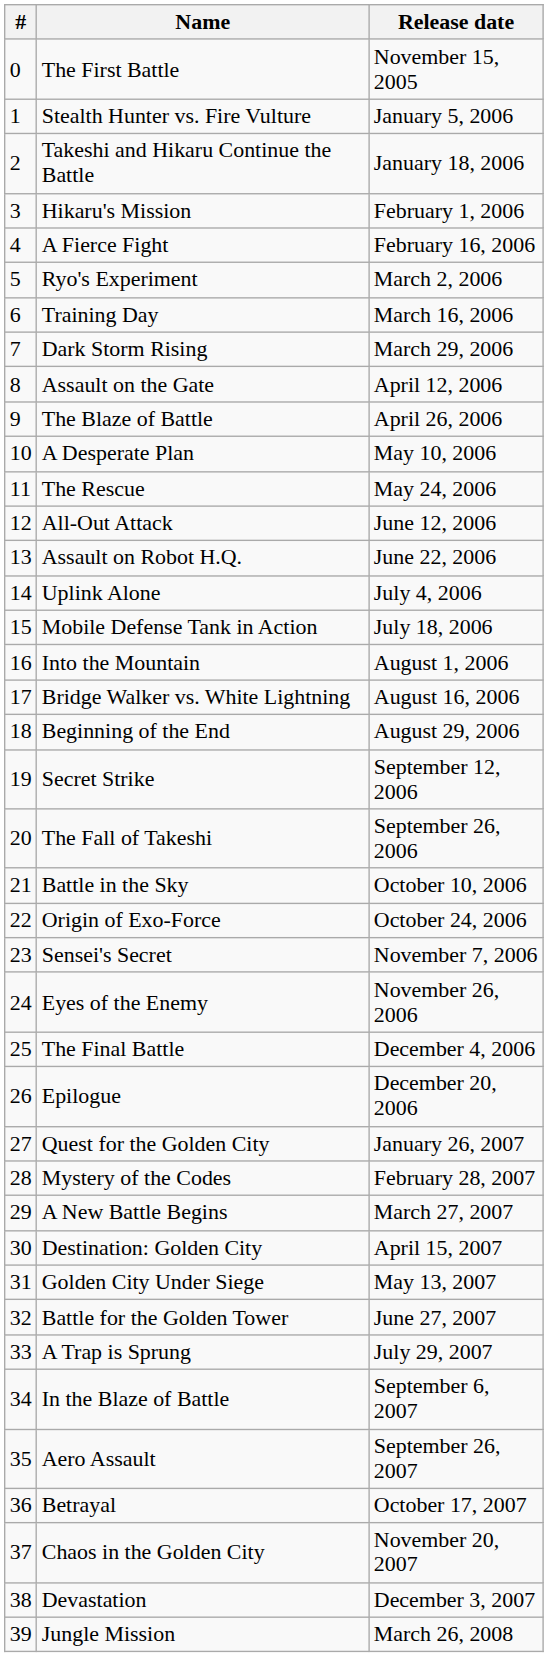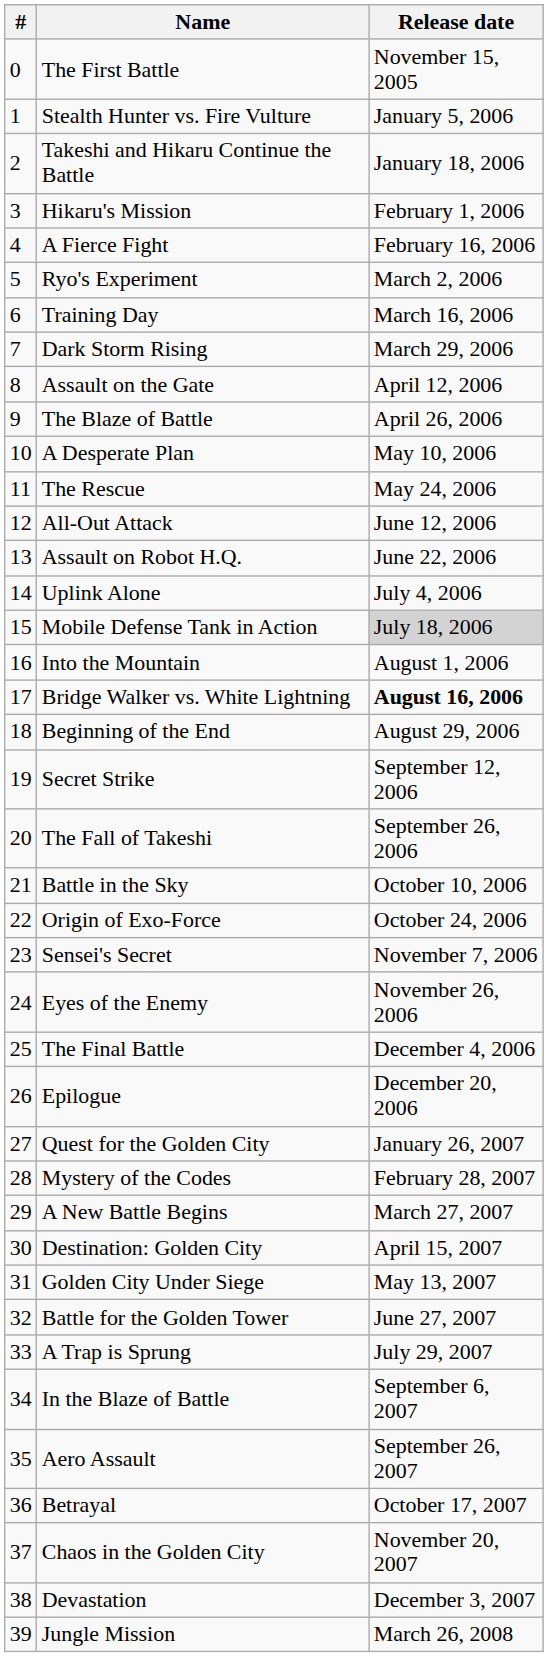(433, 627) no background -> (433, 627) lightgrey background
(447, 696) normal -> (448, 696) bold
